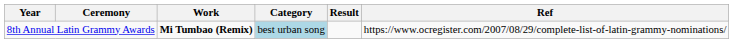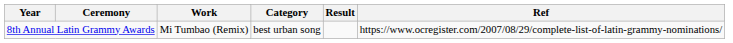(206, 30) bold -> (204, 30) normal
(291, 30) lightblue background -> (287, 30) no background
